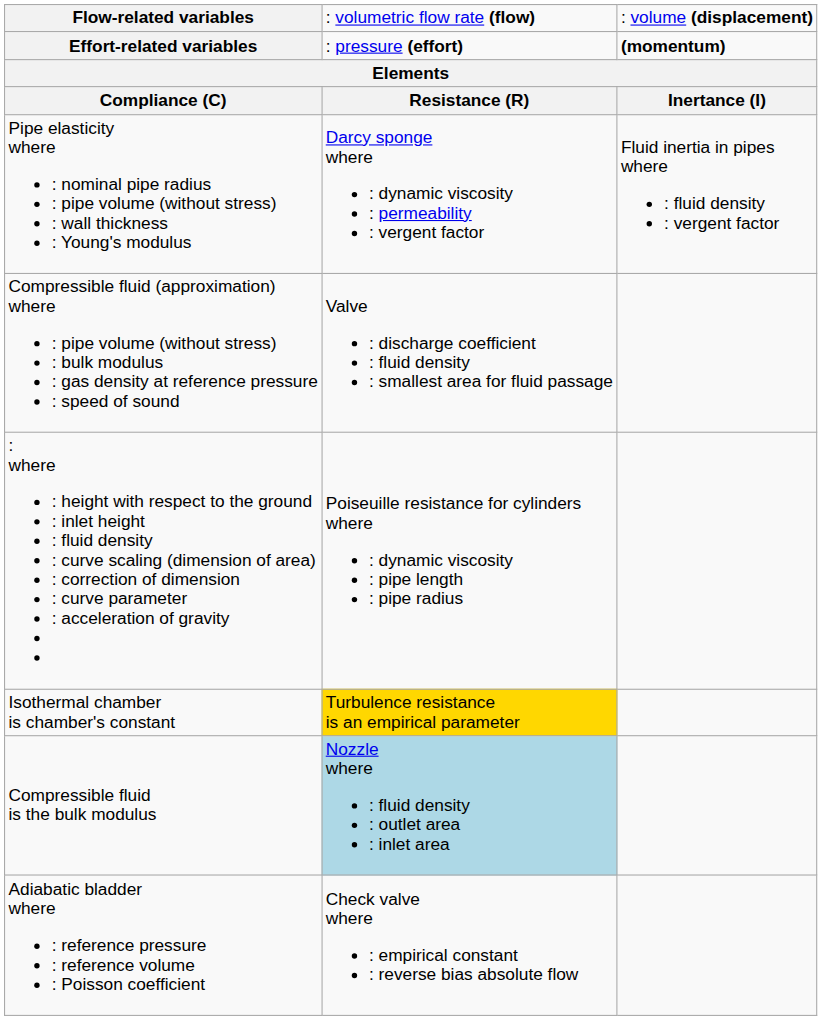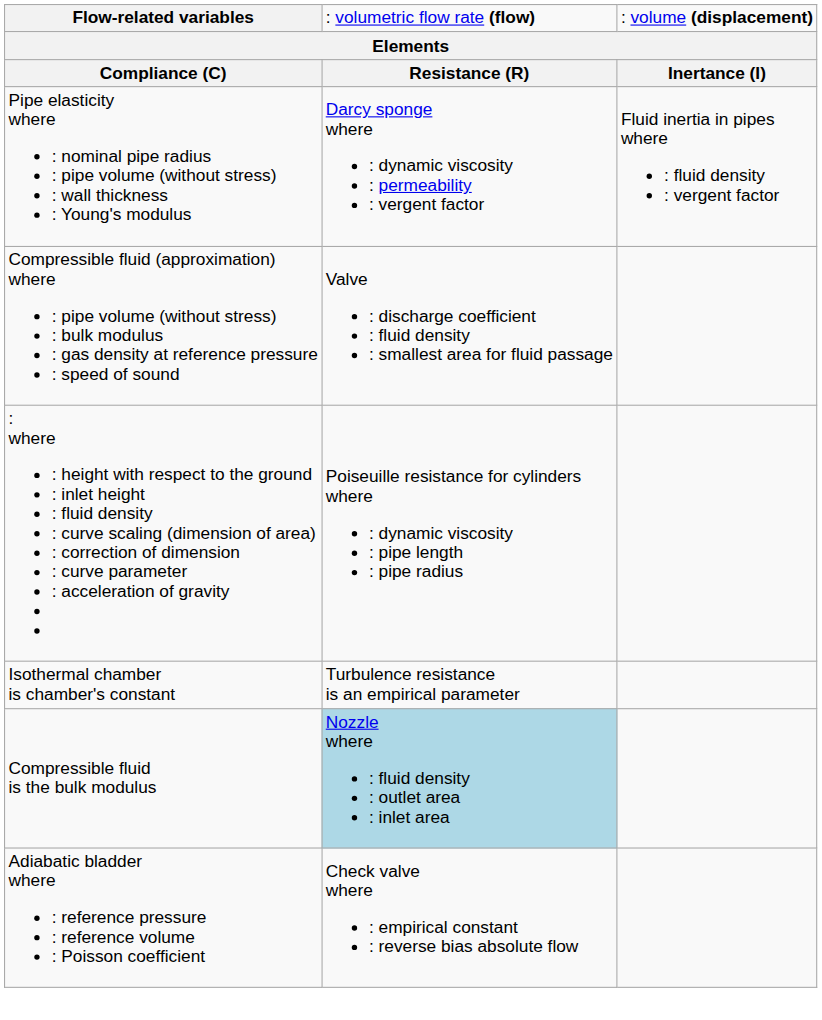- row: (163, 45)
(423, 712) gold background -> (423, 684) no background
